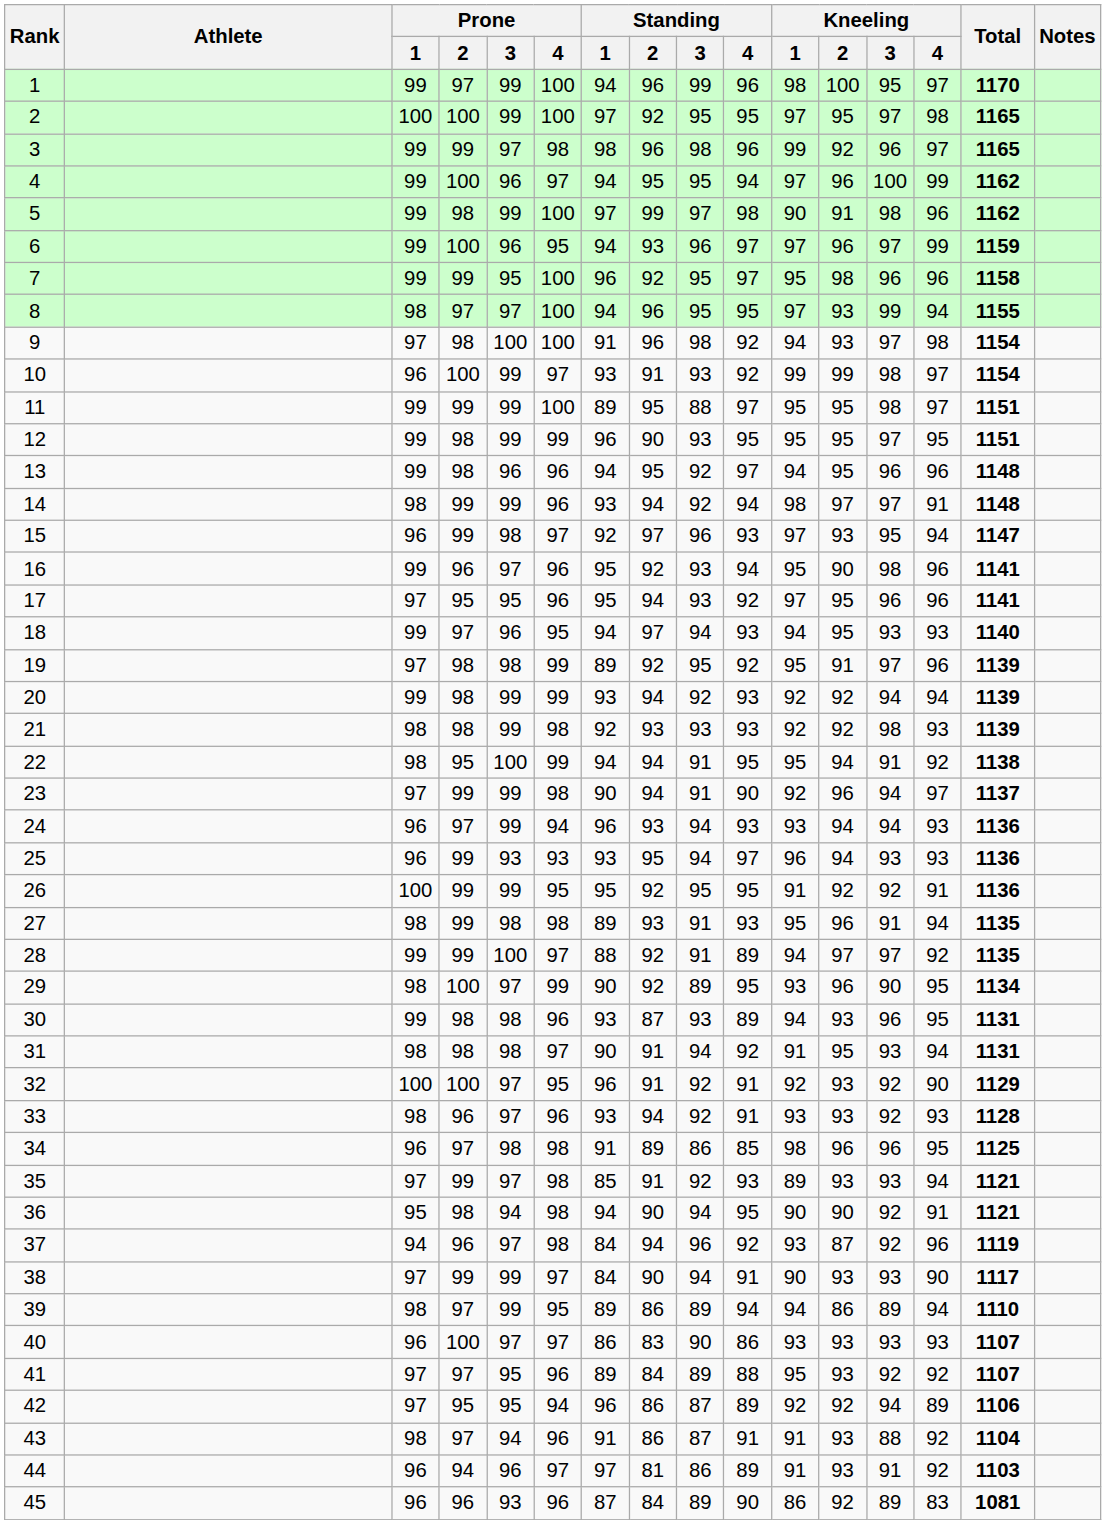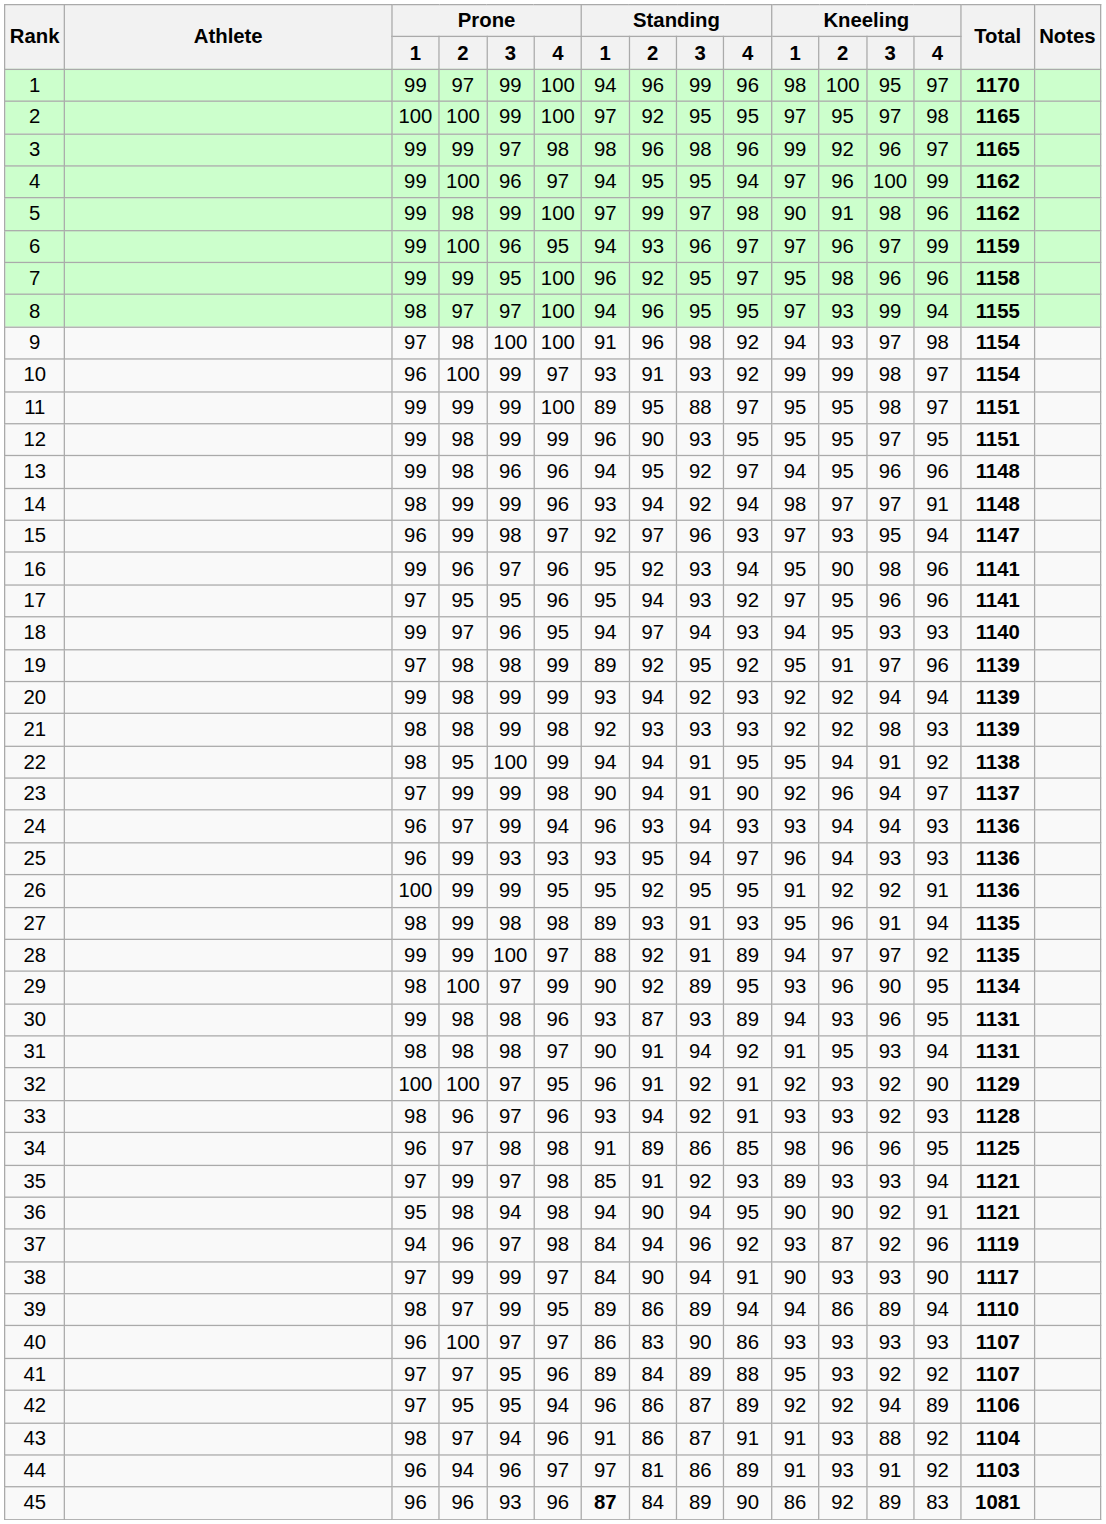(605, 1503) normal -> (605, 1503) bold
